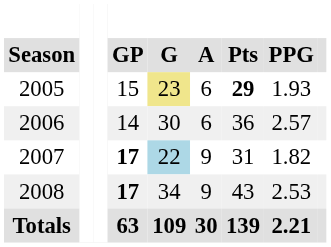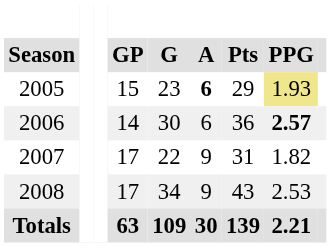(169, 88) khaki background -> (169, 88) no background
(206, 88) normal -> (206, 88) bold
(243, 88) bold -> (243, 88) normal
(291, 88) no background -> (291, 88) khaki background
(291, 123) normal -> (291, 123) bold
(128, 157) bold -> (128, 157) normal
(169, 157) lightblue background -> (169, 157) no background
(128, 191) bold -> (128, 191) normal
